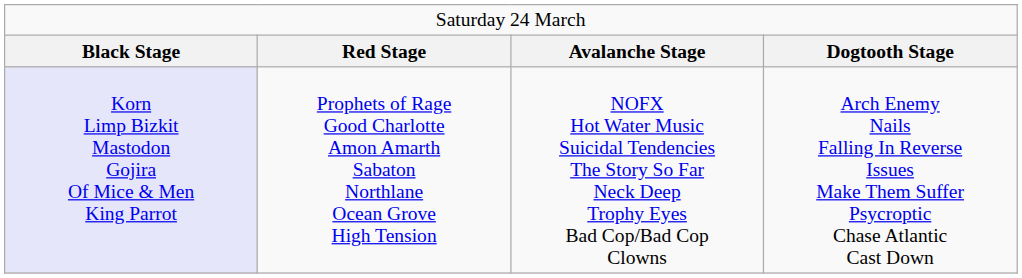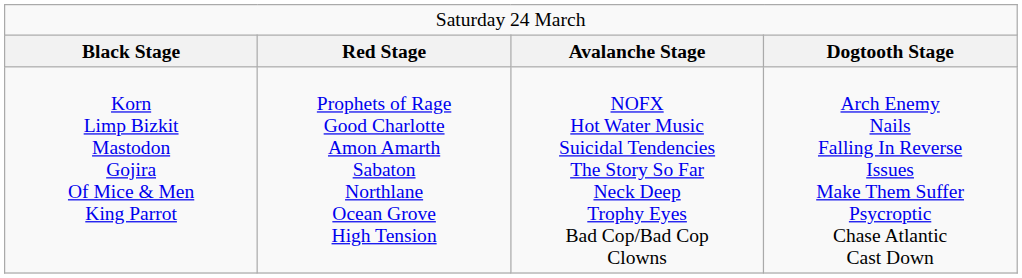(131, 158) lavender background -> (131, 158) no background
